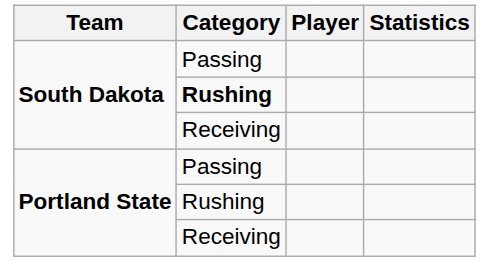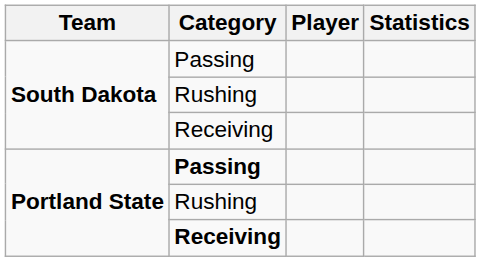(227, 94) bold -> (216, 94) normal
(222, 166) normal -> (218, 166) bold
(231, 237) normal -> (228, 237) bold
